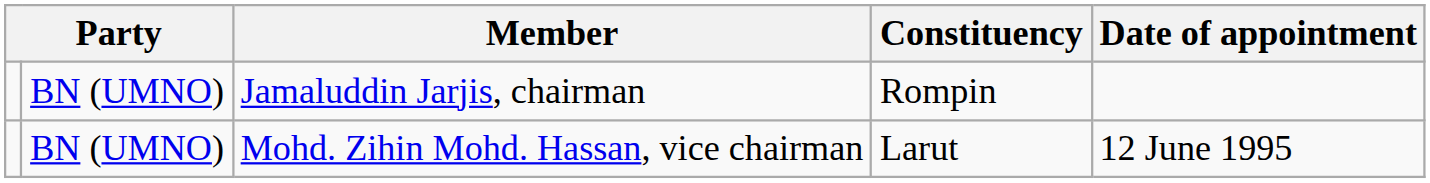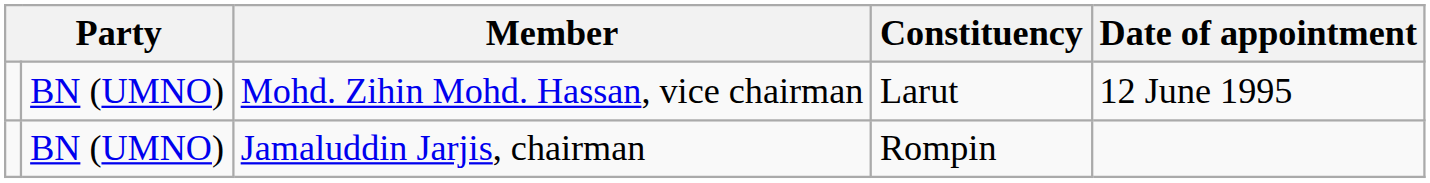rows swapped: (443, 90) <-> (552, 147)
